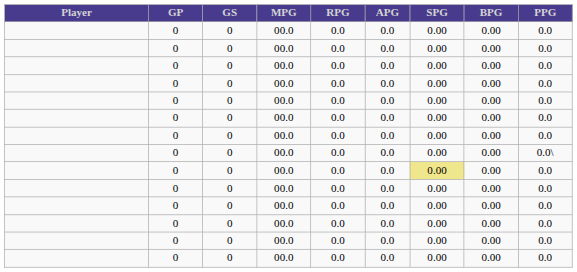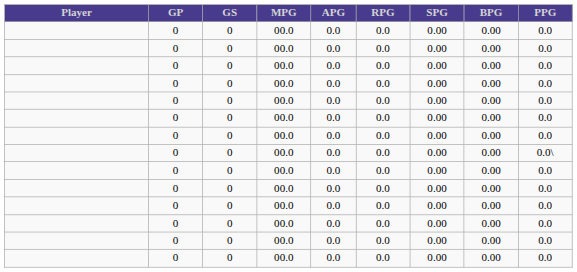columns swapped: (338, 13) <-> (387, 13)
(437, 170) khaki background -> (437, 170) no background
